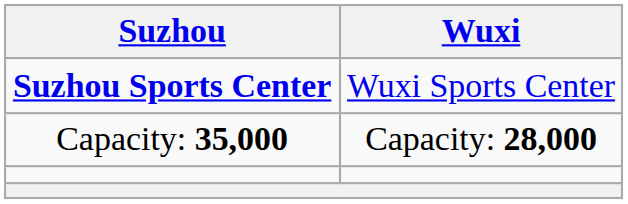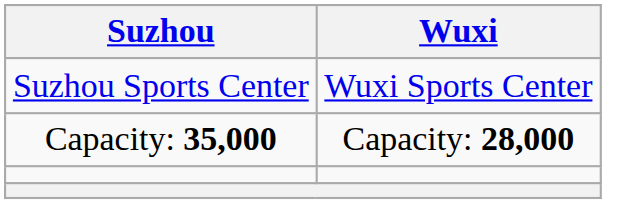(172, 85) bold -> (161, 85) normal
